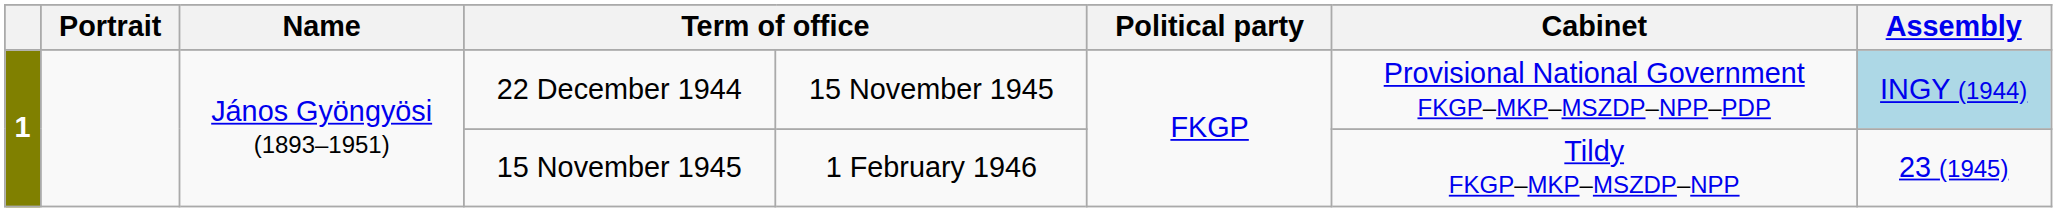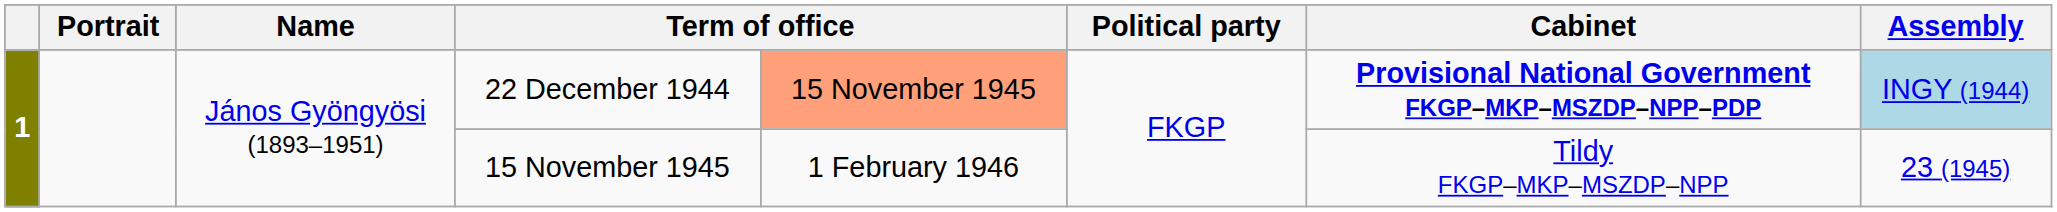(931, 89) no background -> (913, 89) lightsalmon background
(1594, 89) normal -> (1583, 89) bold
